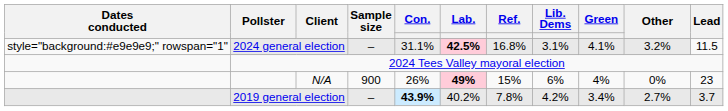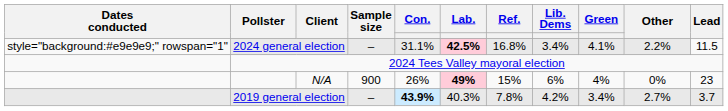(555, 47) 3.1% -> (555, 47) 3.4%
(657, 47) 3.2% -> (657, 47) 2.2%
(463, 97) 40.2% -> (463, 97) 40.3%
